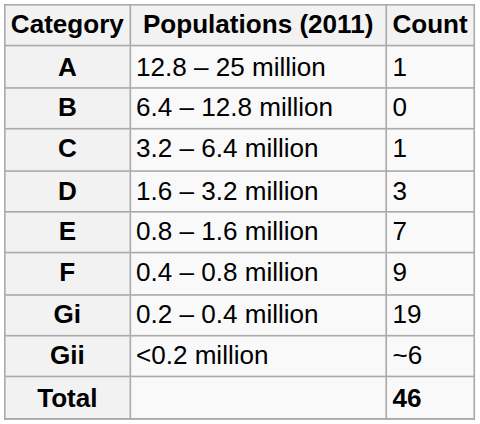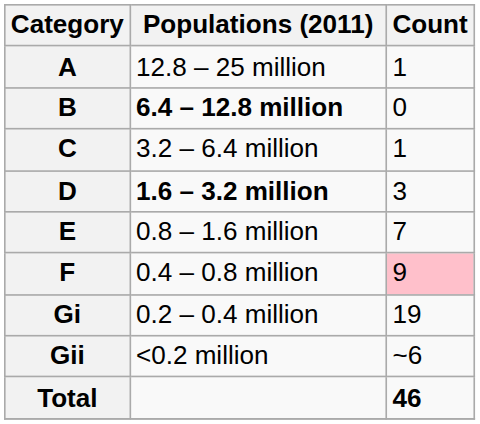(234, 107) normal -> (240, 107) bold
(227, 190) normal -> (232, 190) bold
(400, 273) no background -> (400, 273) pink background
